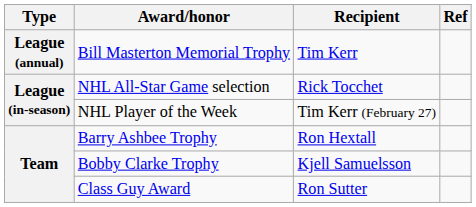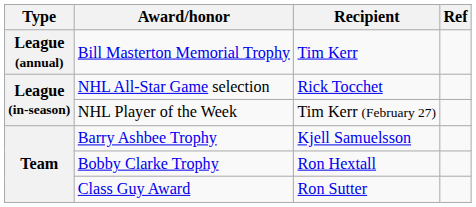(337, 138) Ron Hextall -> (354, 138) Kjell Samuelsson
(354, 163) Kjell Samuelsson -> (337, 163) Ron Hextall
